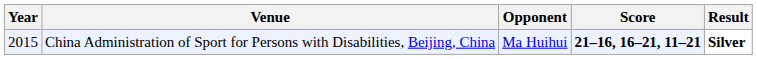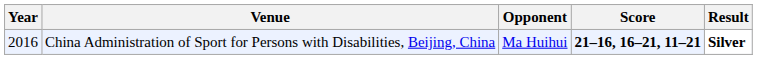(23, 41) 2015 -> (23, 41) 2016
